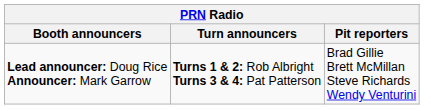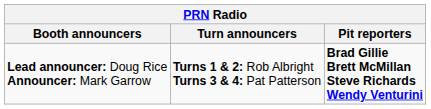(372, 74) normal -> (375, 74) bold
